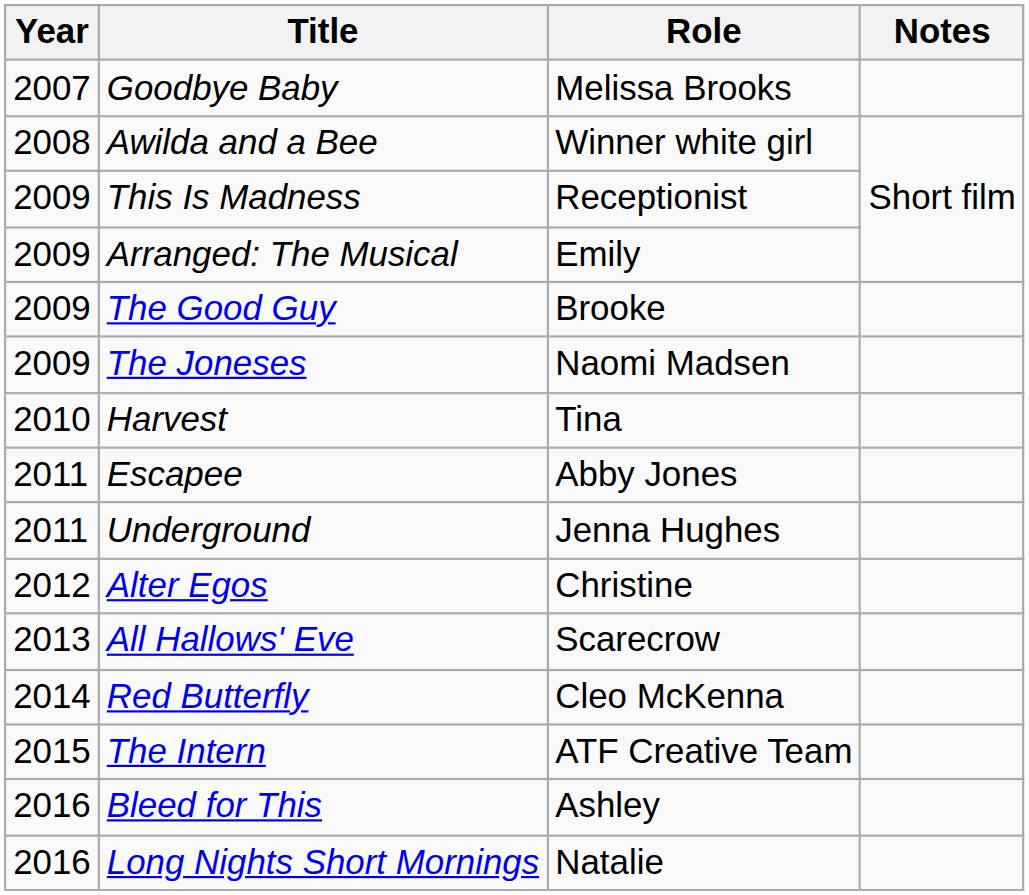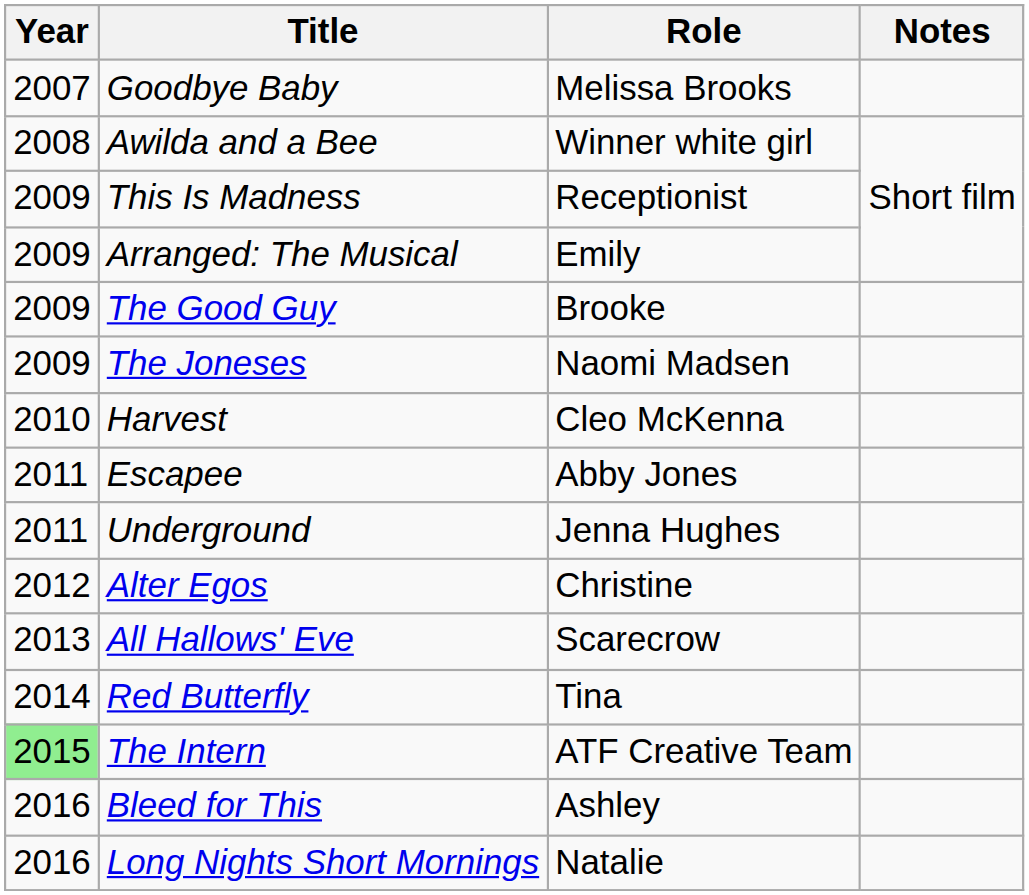(589, 419) Tina -> (670, 419) Cleo McKenna
(670, 695) Cleo McKenna -> (589, 695) Tina
(52, 751) no background -> (52, 751) lightgreen background
